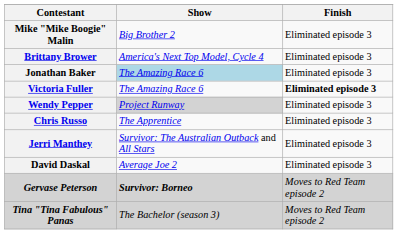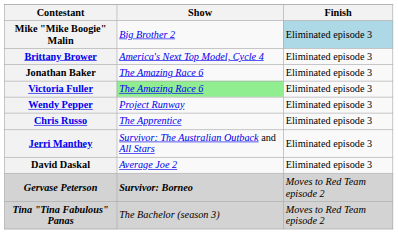(328, 34) no background -> (329, 34) lightblue background
(161, 72) lightblue background -> (161, 72) no background
(161, 89) no background -> (161, 89) lightgreen background
(331, 89) bold -> (329, 89) normal
(152, 105) lightgrey background -> (152, 105) no background
